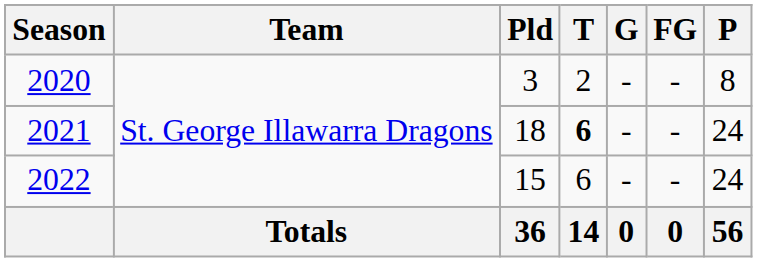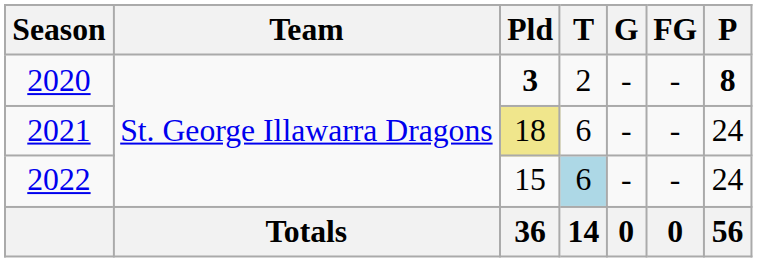(530, 79) normal -> (530, 79) bold
(728, 79) normal -> (728, 79) bold
(530, 130) no background -> (530, 130) khaki background
(583, 130) bold -> (583, 130) normal
(583, 180) no background -> (583, 180) lightblue background
